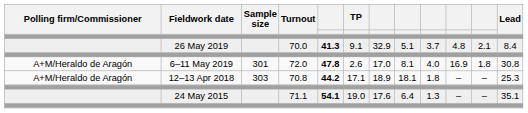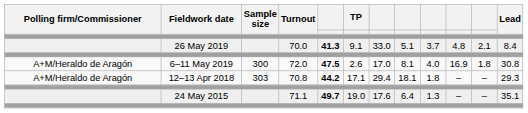(382, 45) 32.9 -> (382, 45) 33.0
(260, 64) 301 -> (260, 64) 300
(330, 64) 47.8 -> (330, 64) 47.5
(382, 78) 18.9 -> (382, 78) 29.4
(510, 78) 25.3 -> (510, 78) 29.3
(330, 96) 54.1 -> (330, 96) 49.7
